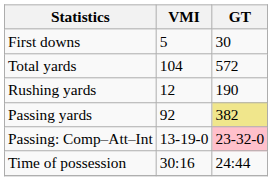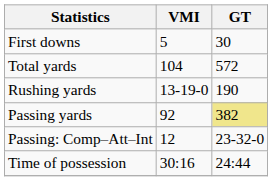(167, 90) 12 -> (184, 90) 13-19-0
(184, 138) 13-19-0 -> (167, 138) 12
(240, 138) pink background -> (240, 138) no background
